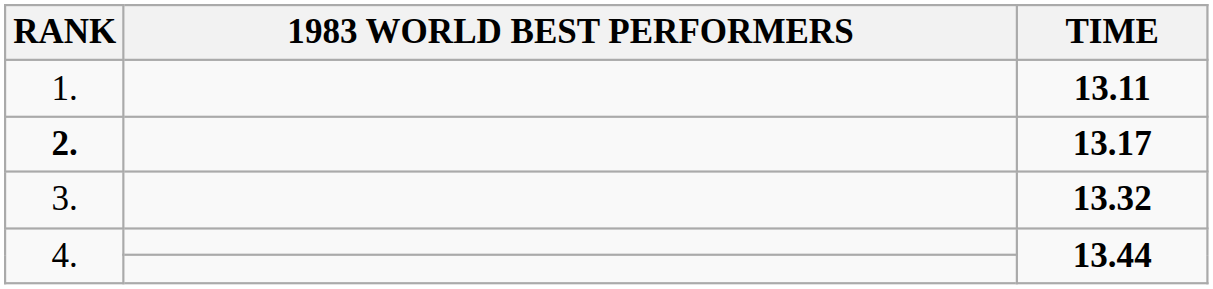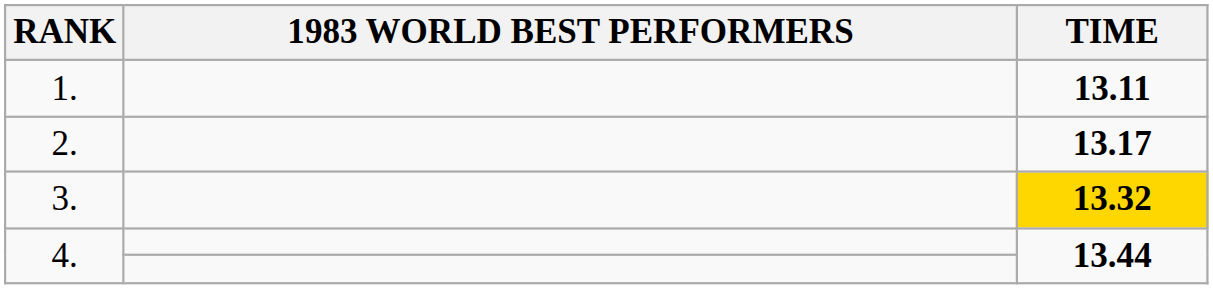(65, 143) bold -> (65, 143) normal
(1112, 198) no background -> (1112, 198) gold background
